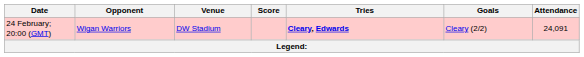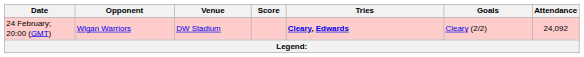(556, 29) 24,091 -> (556, 29) 24,092
